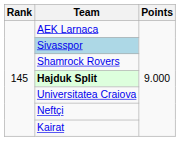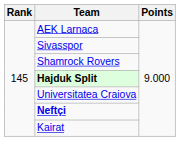(60, 45) lightblue background -> (60, 45) no background
(50, 111) normal -> (51, 111) bold
